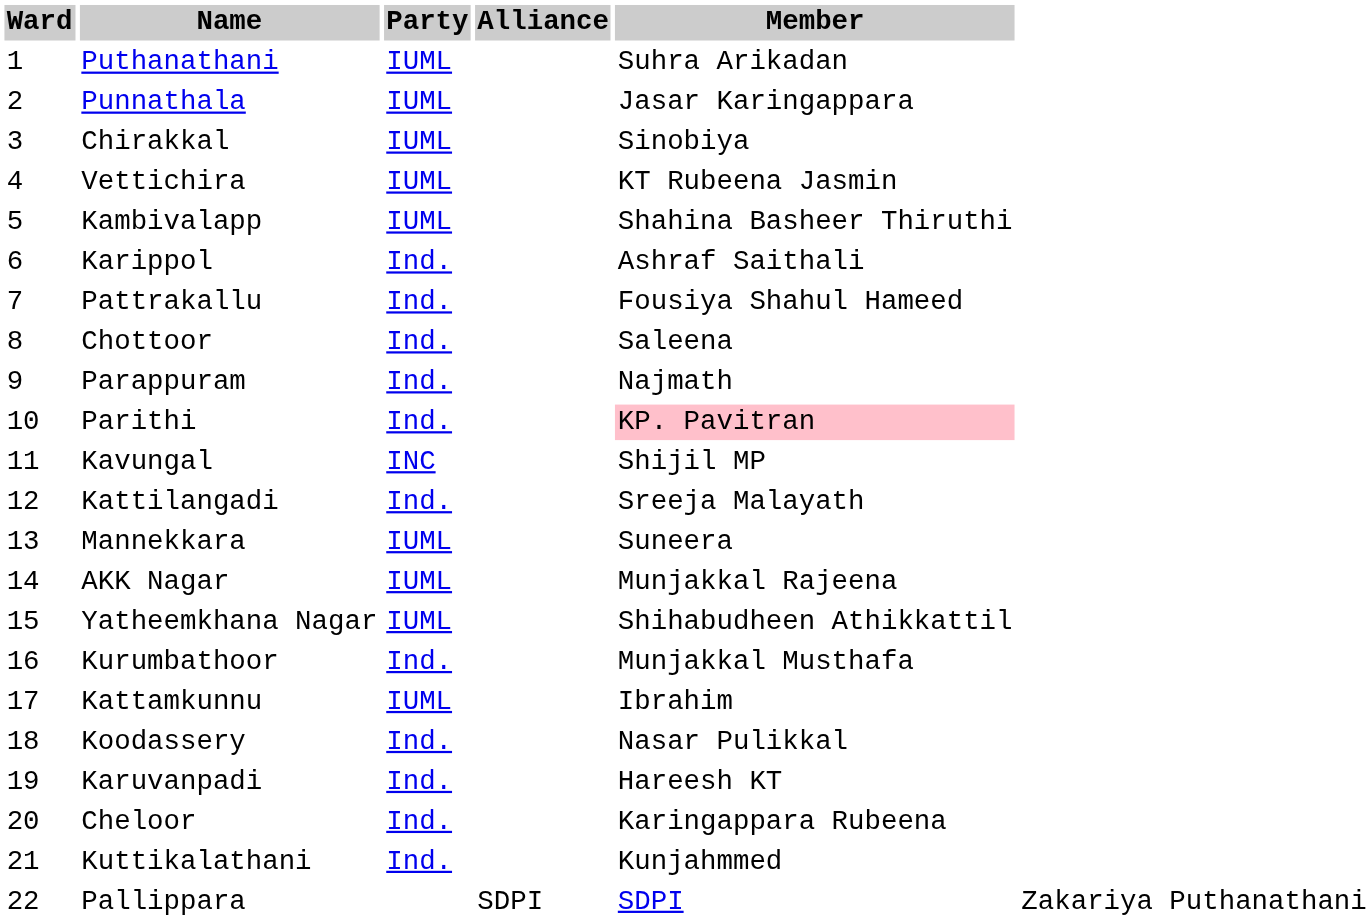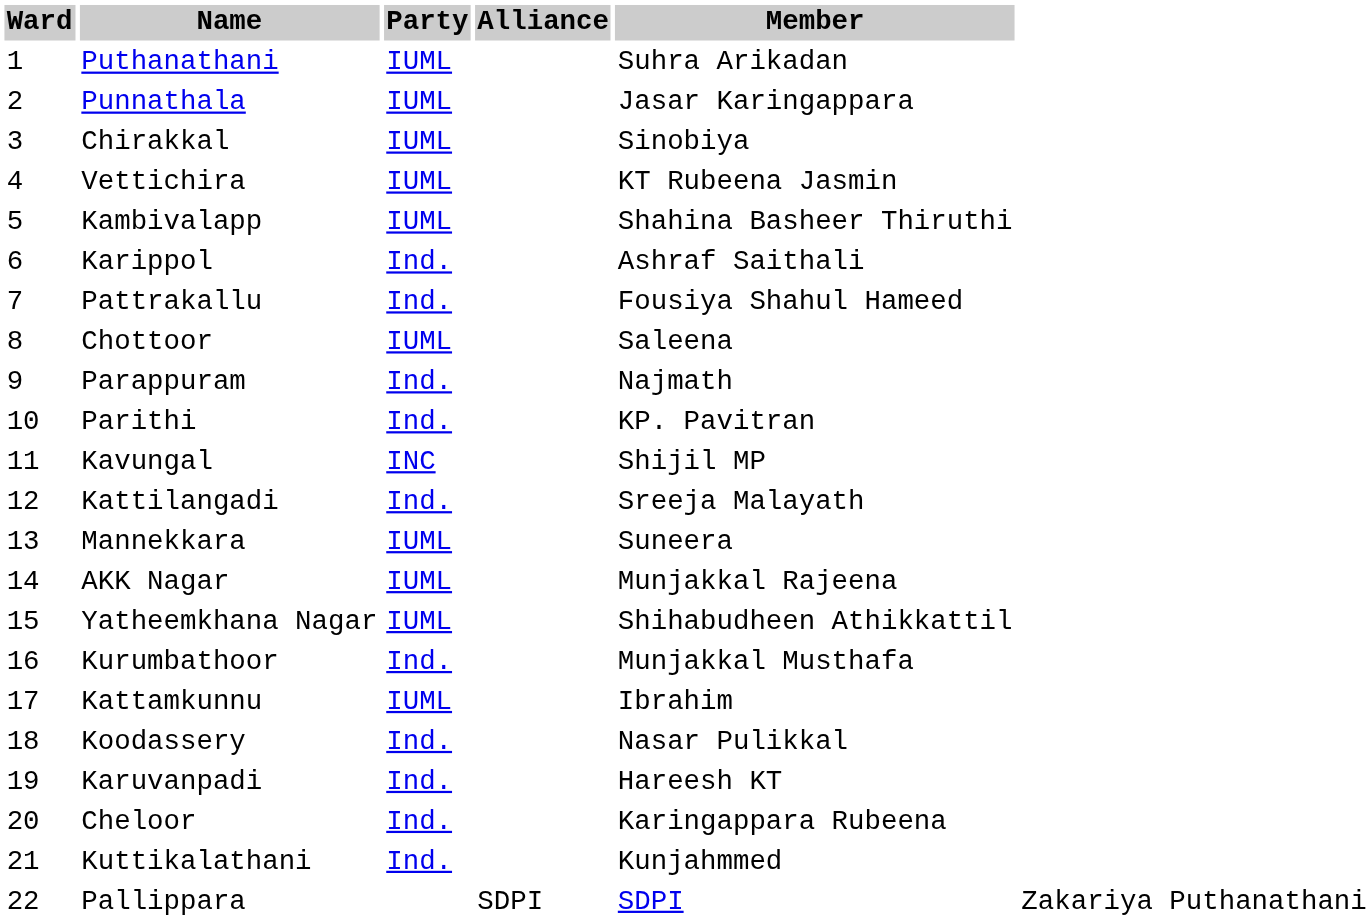(419, 342) Ind. -> (419, 342) IUML
(716, 422) pink background -> (716, 422) no background
